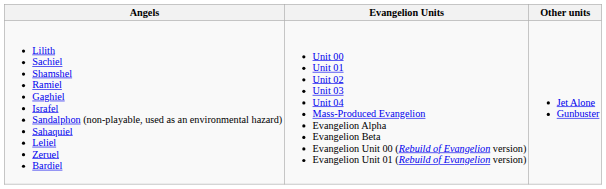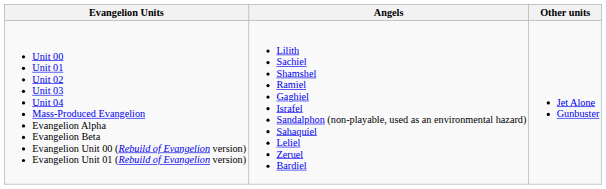columns swapped: (407, 12) <-> (144, 12)
